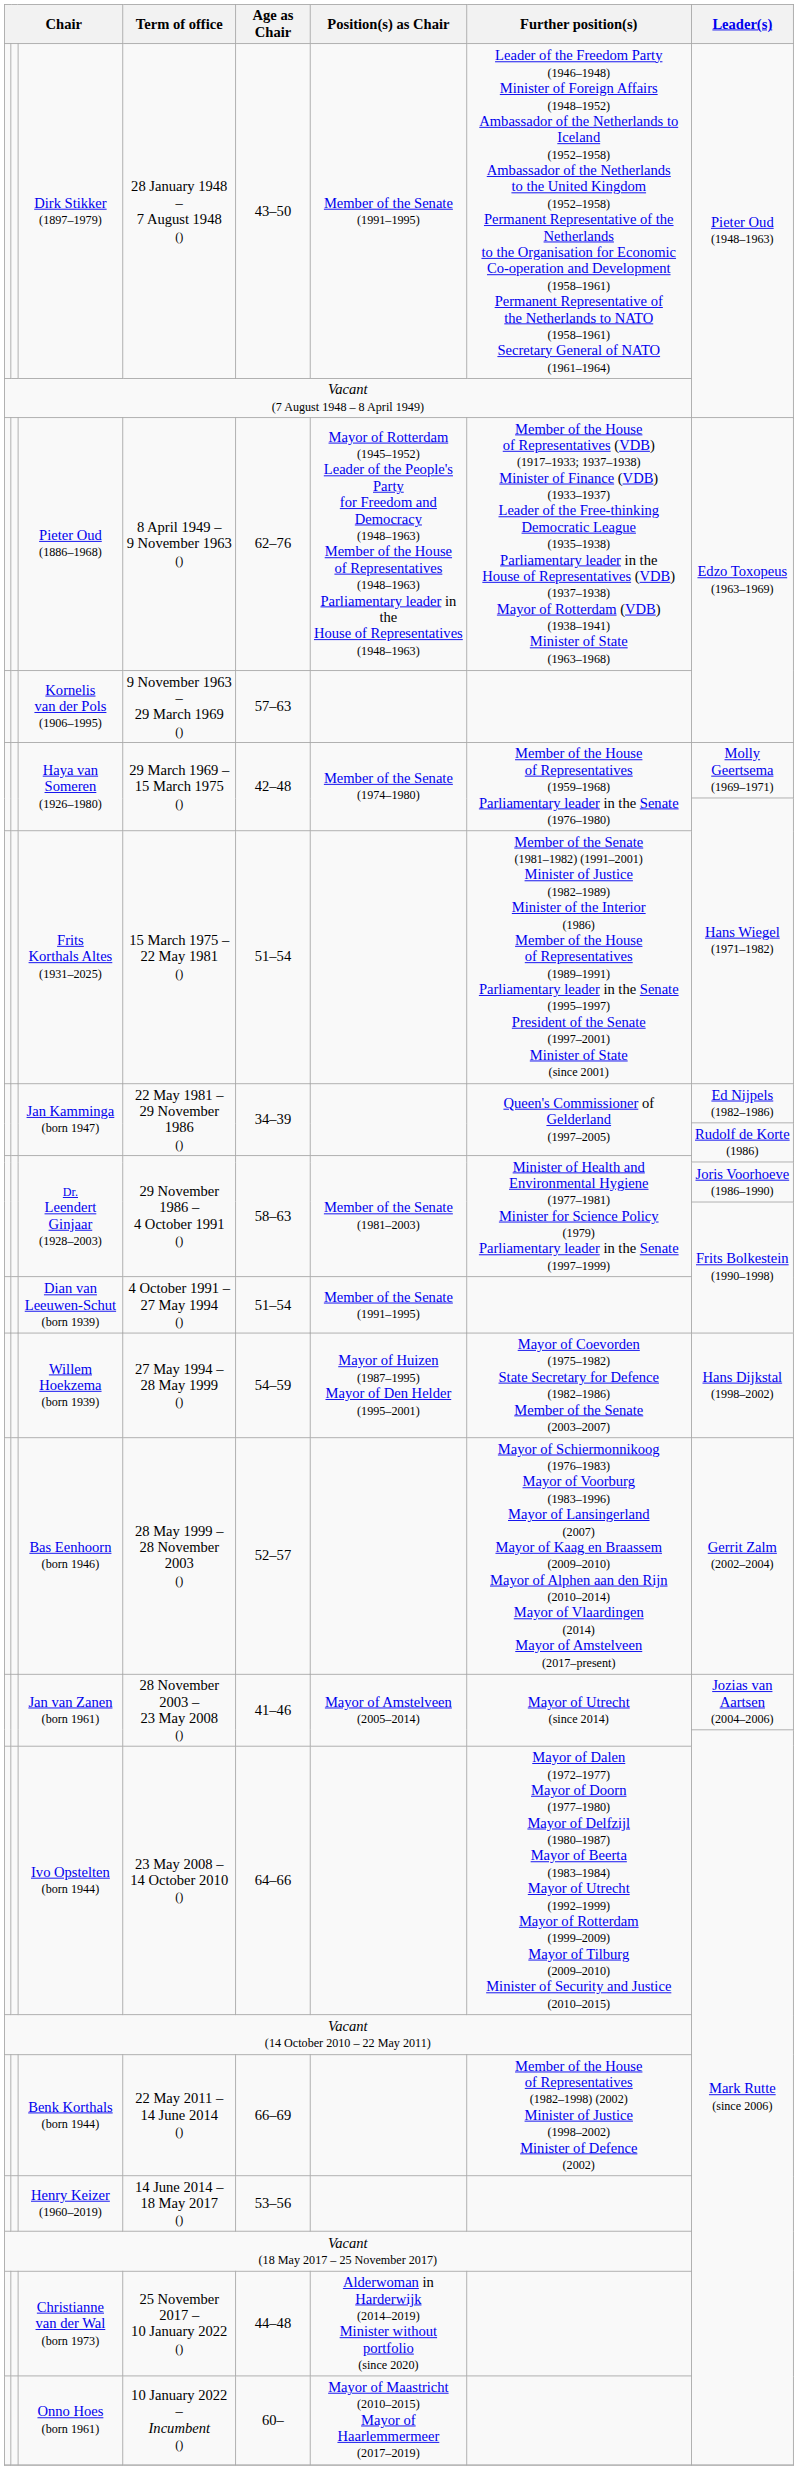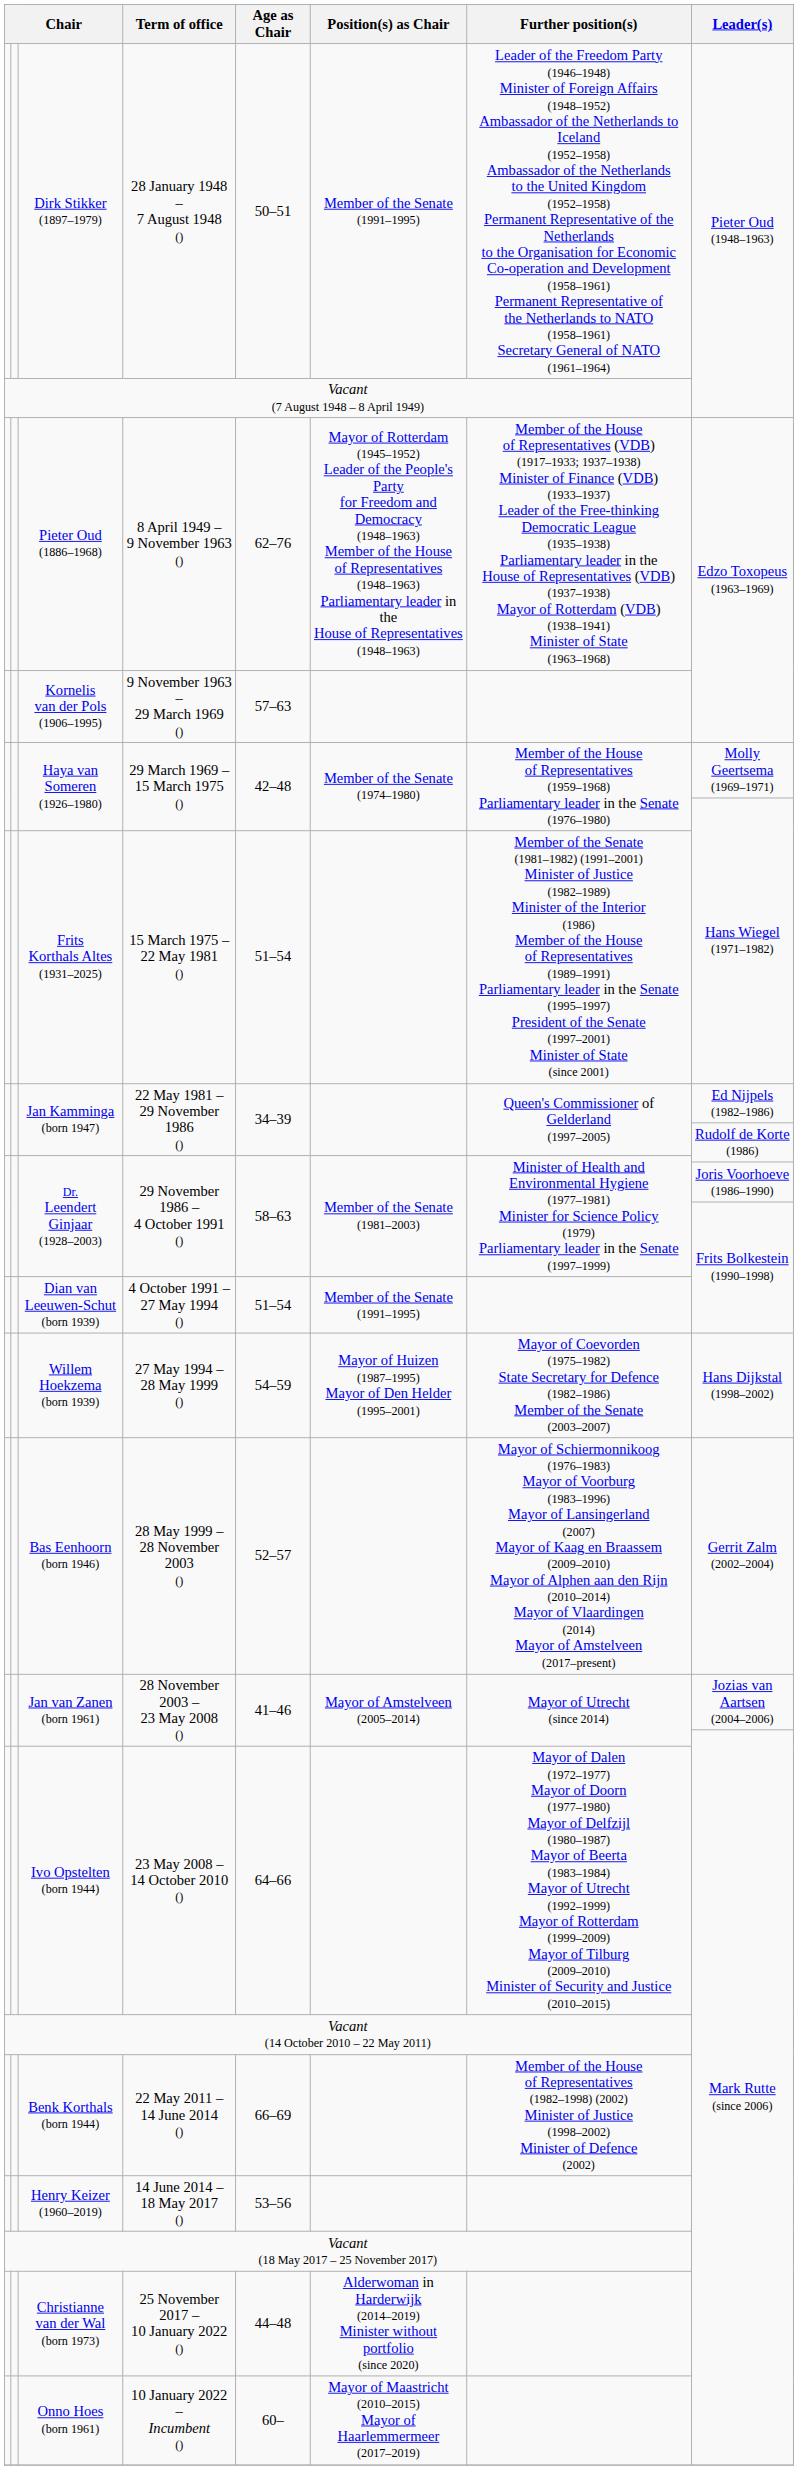(273, 211) 43–50 -> (273, 211) 50–51
